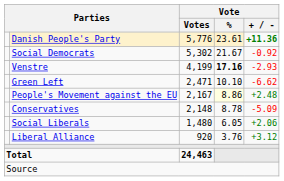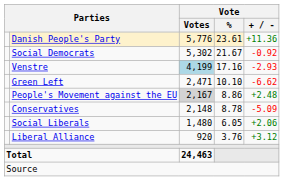(262, 39) bold -> (262, 39) normal
(199, 67) no background -> (199, 67) lightblue background
(229, 67) bold -> (229, 67) normal
(199, 95) no background -> (199, 95) lightgrey background
(232, 95) lightyellow background -> (232, 95) no background
